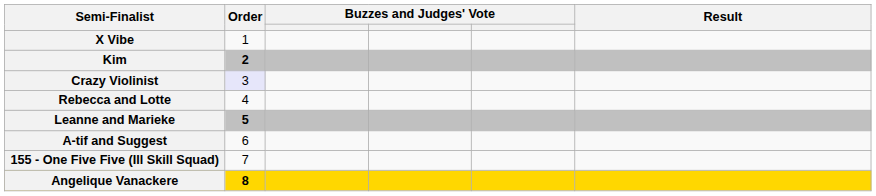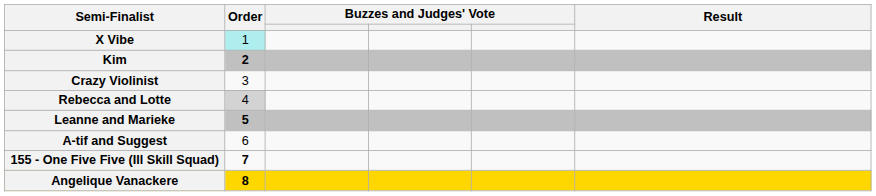(245, 40) no background -> (245, 40) paleturquoise background
(245, 80) lavender background -> (245, 80) no background
(245, 100) no background -> (245, 100) lightgrey background
(245, 160) normal -> (245, 160) bold
